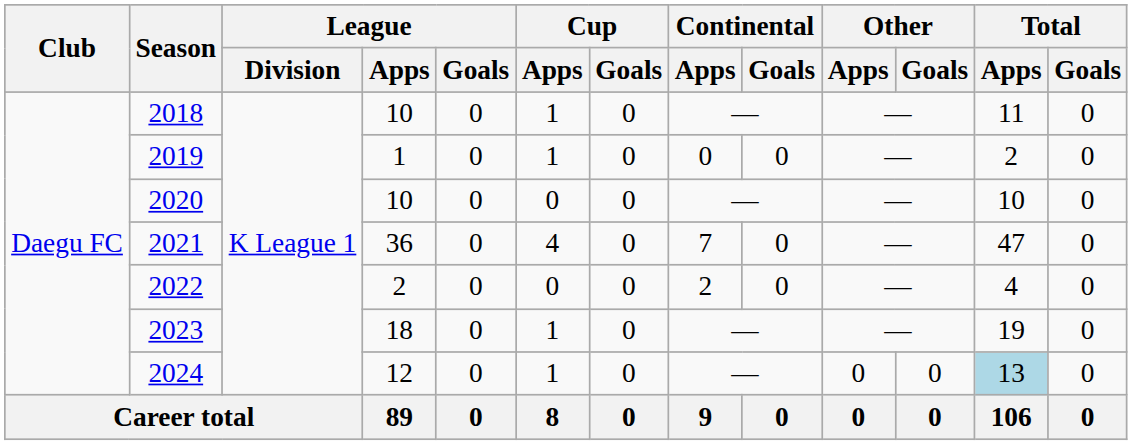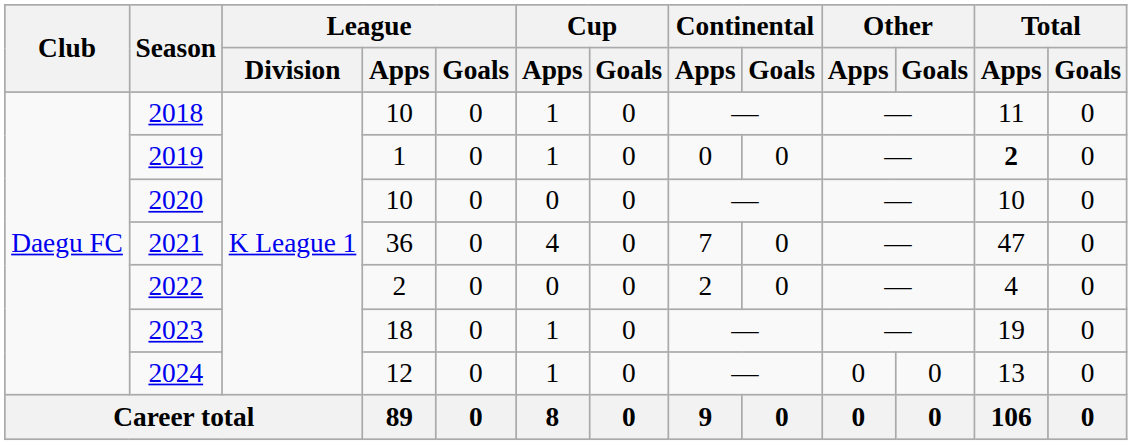(1011, 156) normal -> (1011, 156) bold
(1011, 373) lightblue background -> (1011, 373) no background
